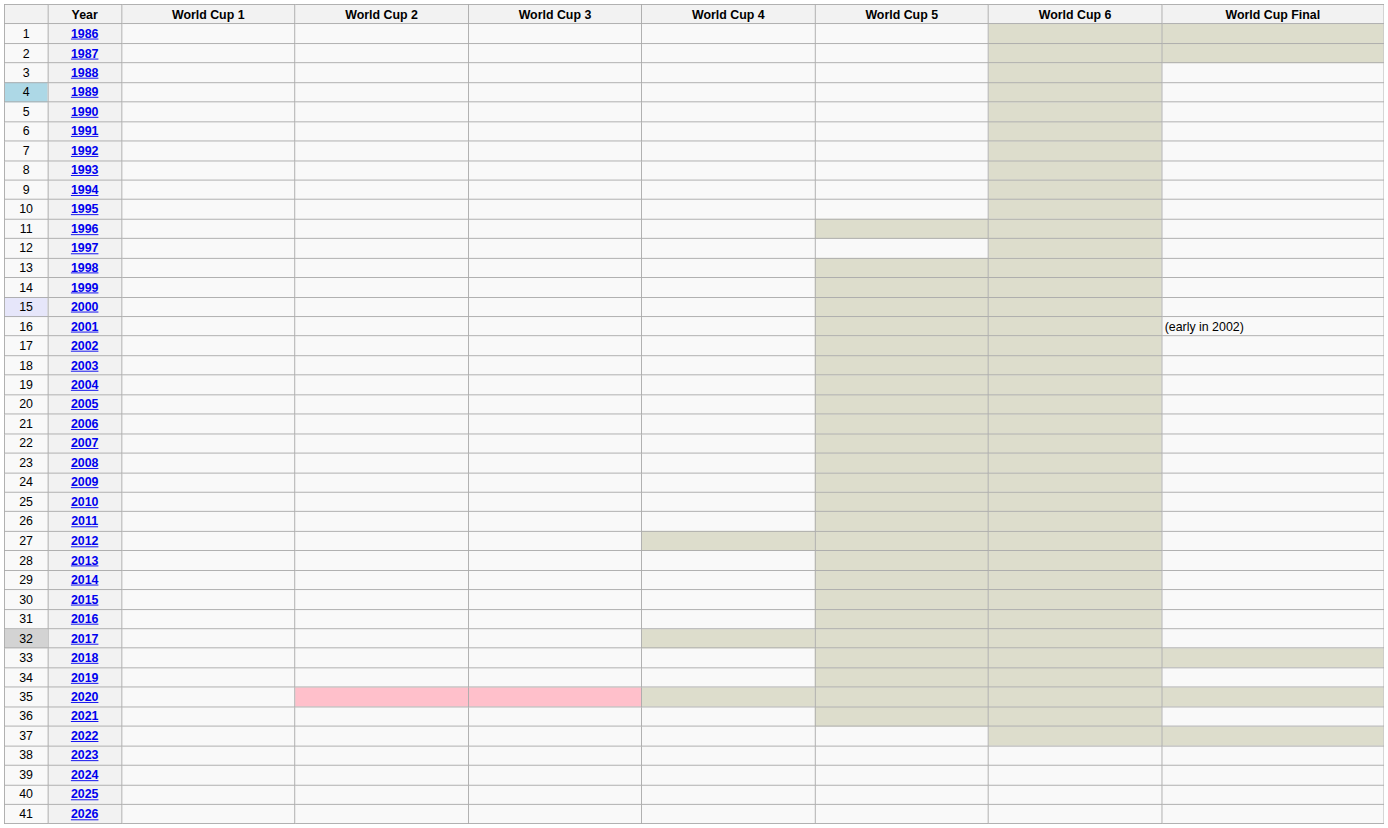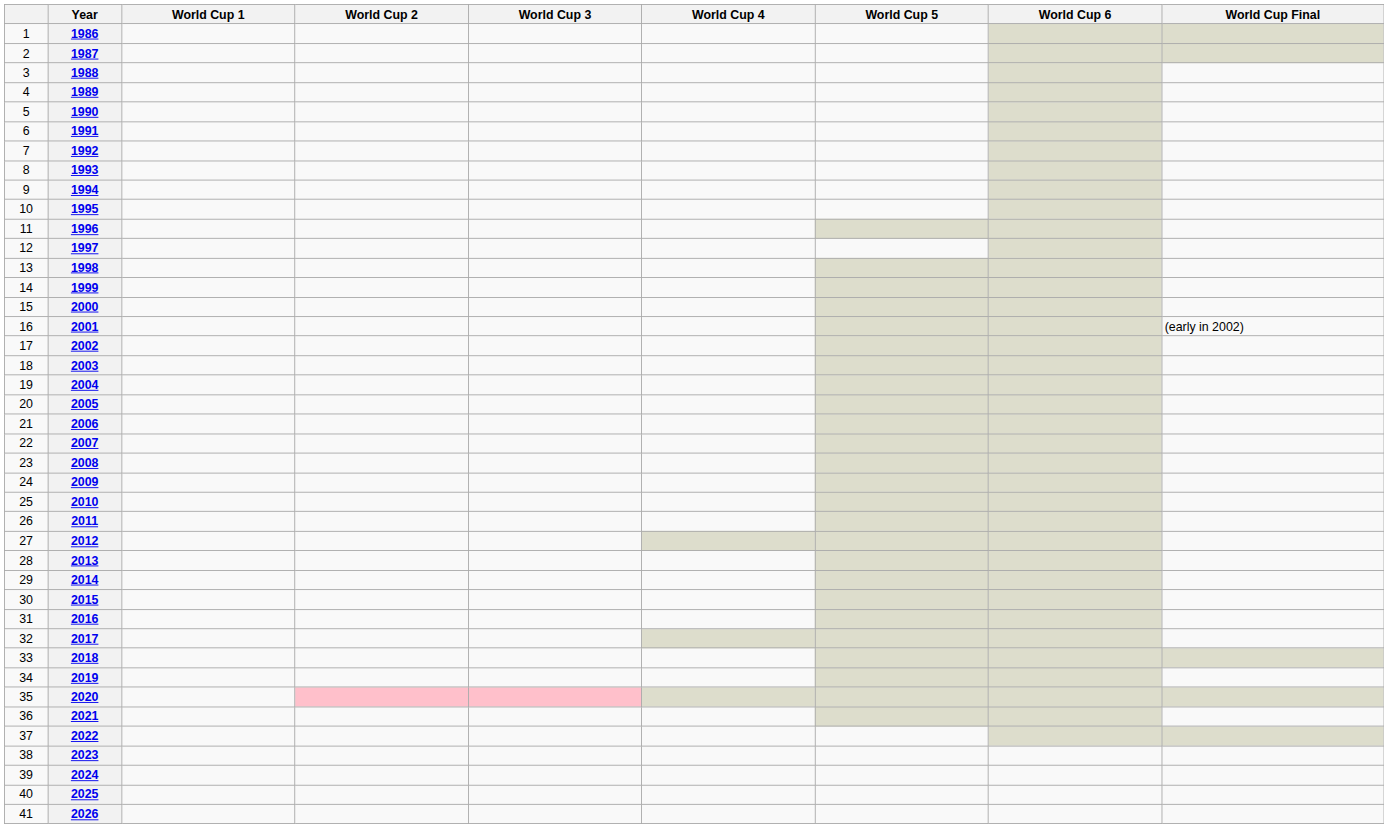(26, 92) lightblue background -> (26, 92) no background
(26, 306) lavender background -> (26, 306) no background
(26, 638) lightgrey background -> (26, 638) no background
